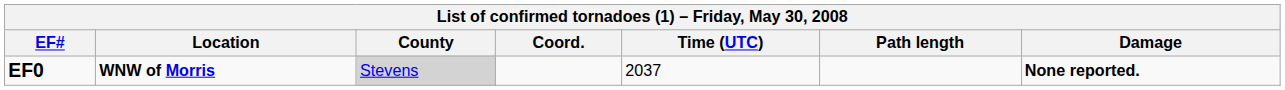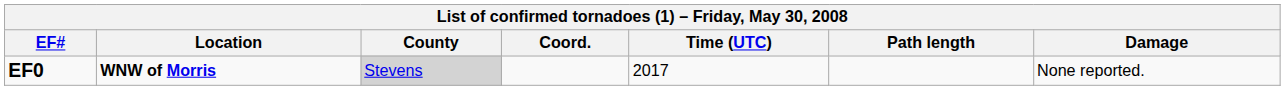(643, 70) 2037 -> (651, 70) 2017
(1082, 70) bold -> (1091, 70) normal
